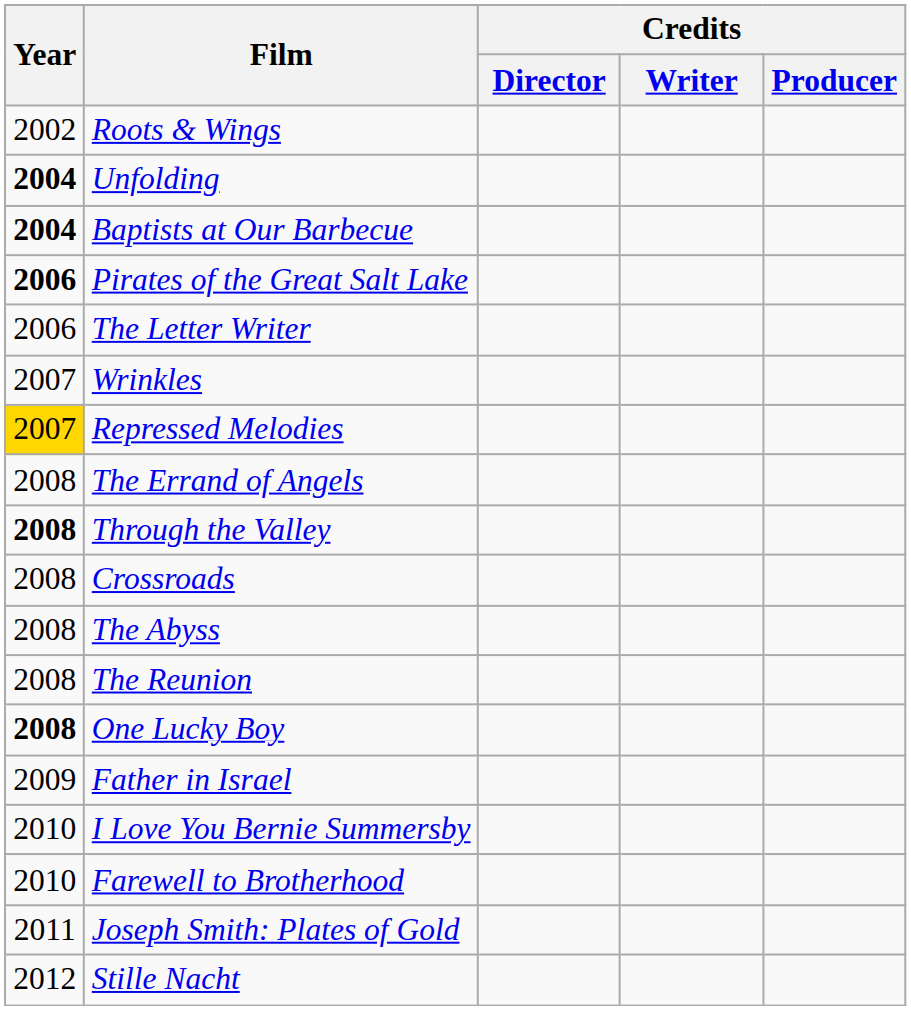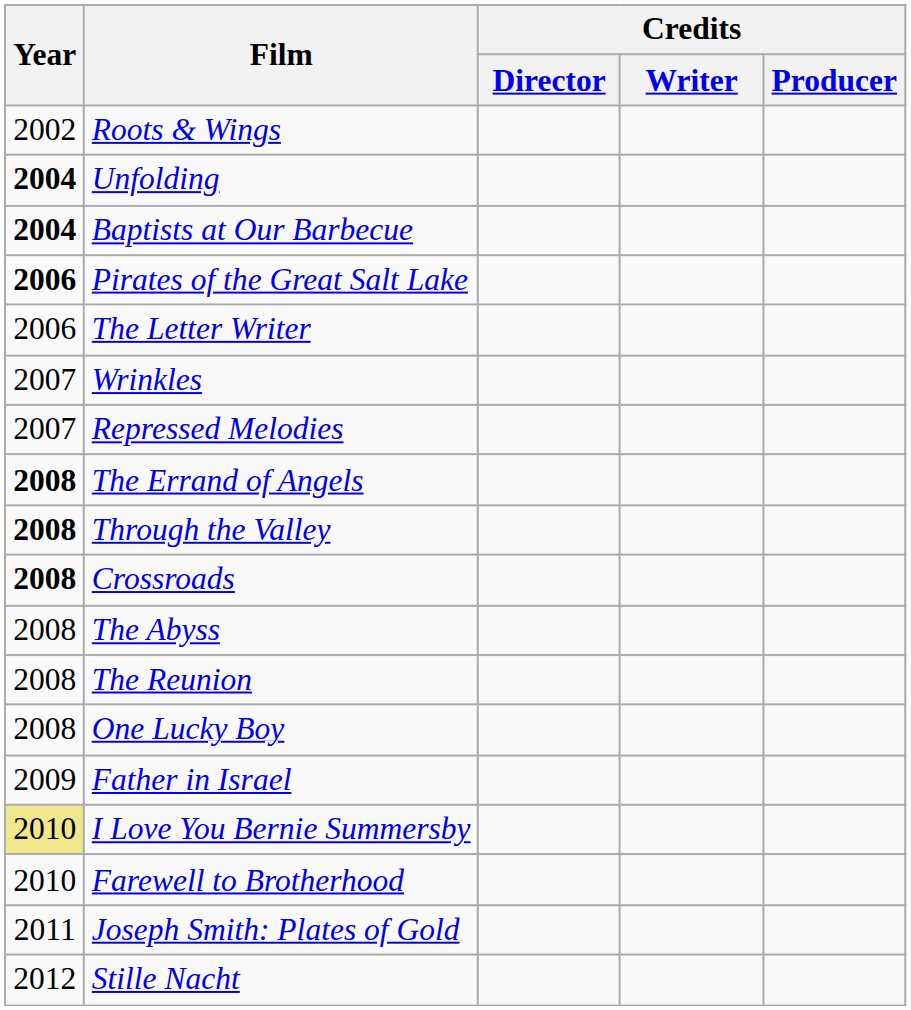(45, 429) gold background -> (45, 429) no background
(45, 479) normal -> (45, 479) bold
(45, 579) normal -> (45, 579) bold
(45, 729) bold -> (45, 729) normal
(45, 829) no background -> (45, 829) khaki background
